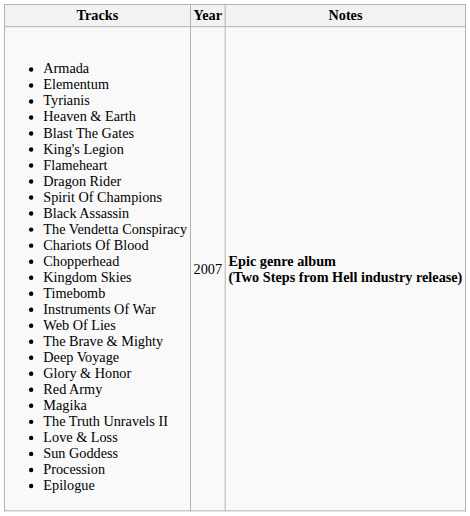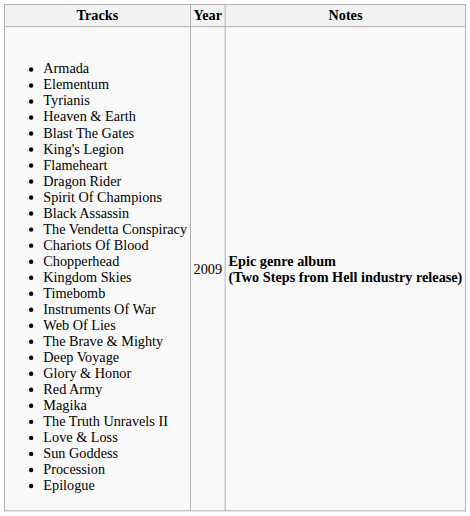(208, 268) 2007 -> (208, 268) 2009
